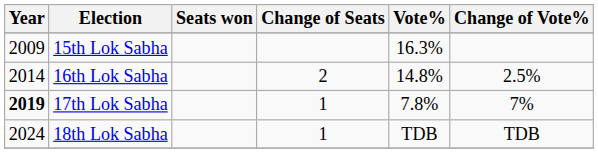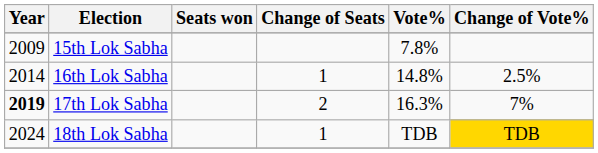(419, 47) 16.3% -> (419, 47) 7.8%
(323, 76) 2 -> (323, 76) 1
(323, 104) 1 -> (323, 104) 2
(419, 104) 7.8% -> (419, 104) 16.3%
(522, 133) no background -> (522, 133) gold background
